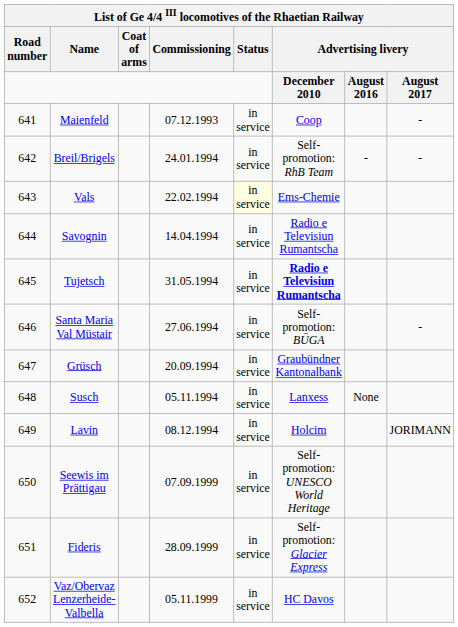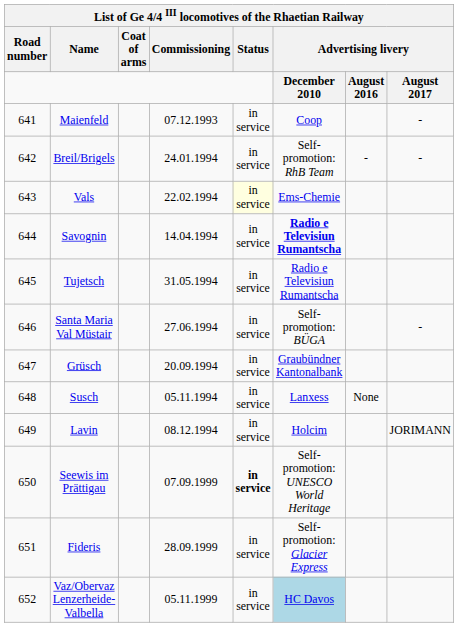(309, 236) normal -> (309, 236) bold
(309, 281) bold -> (309, 281) normal
(253, 482) normal -> (253, 482) bold
(309, 599) no background -> (309, 599) lightblue background
